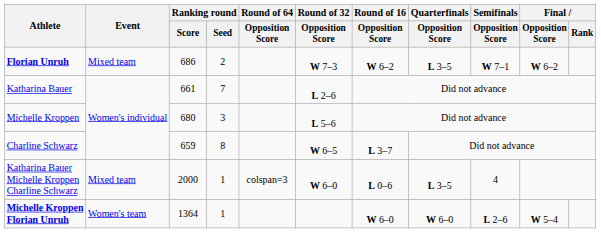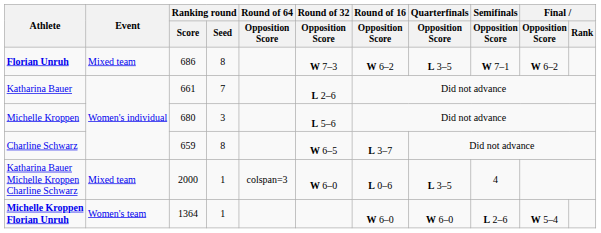(223, 61) 2 -> (223, 61) 8
